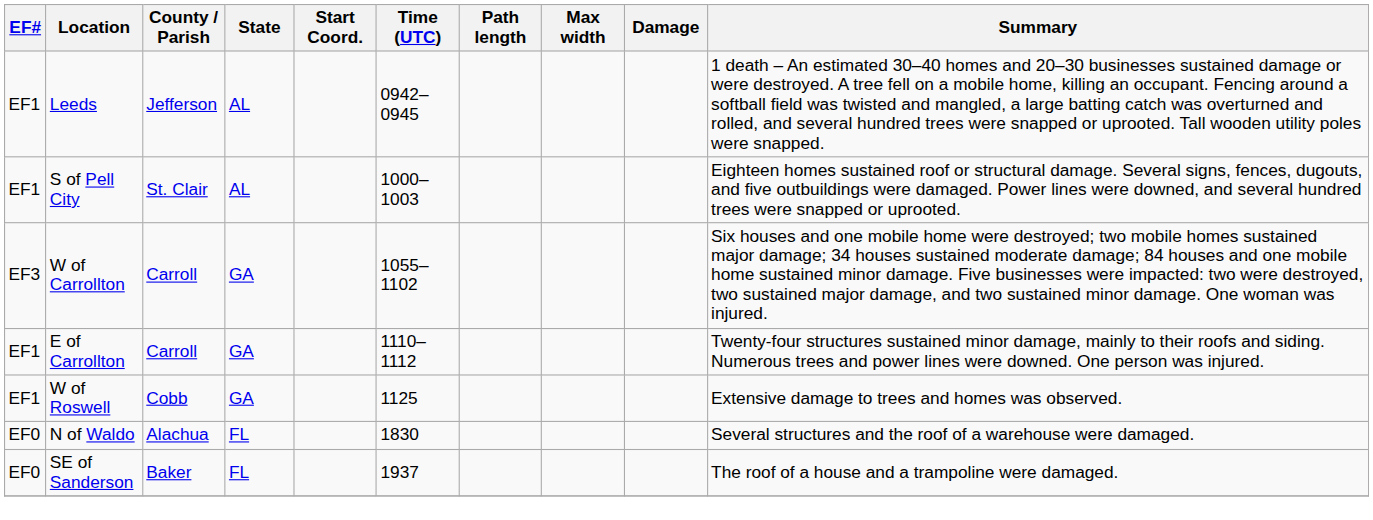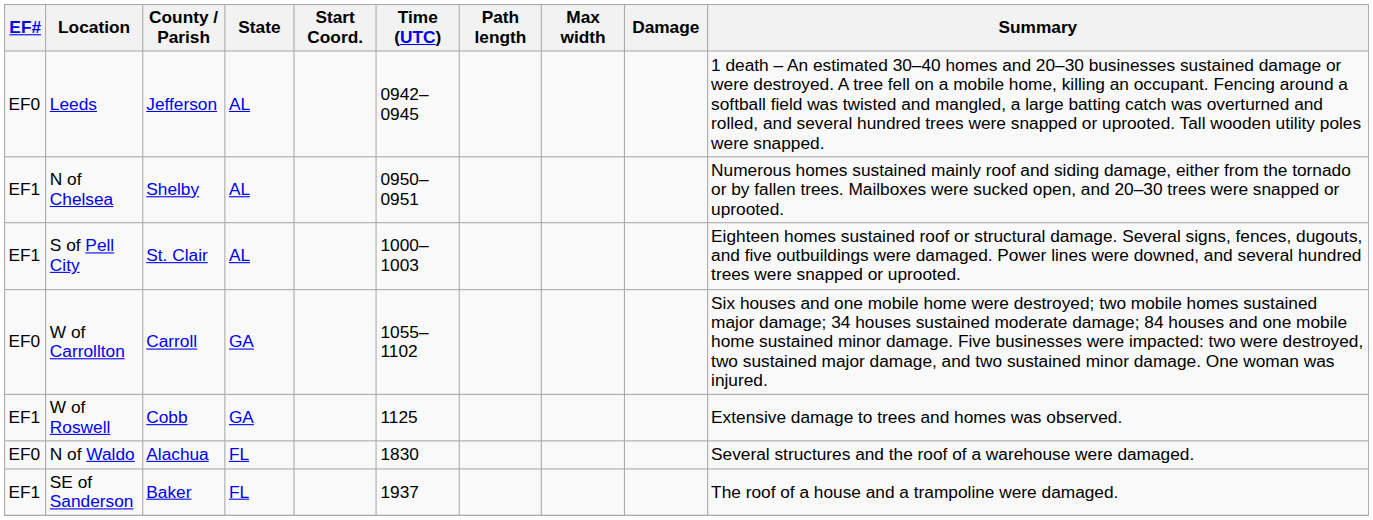(24, 103) EF1 -> (24, 103) EF0
+ row: (82, 189)
(24, 275) EF3 -> (24, 341) EF0
- row: (87, 351)
(24, 472) EF0 -> (24, 491) EF1
